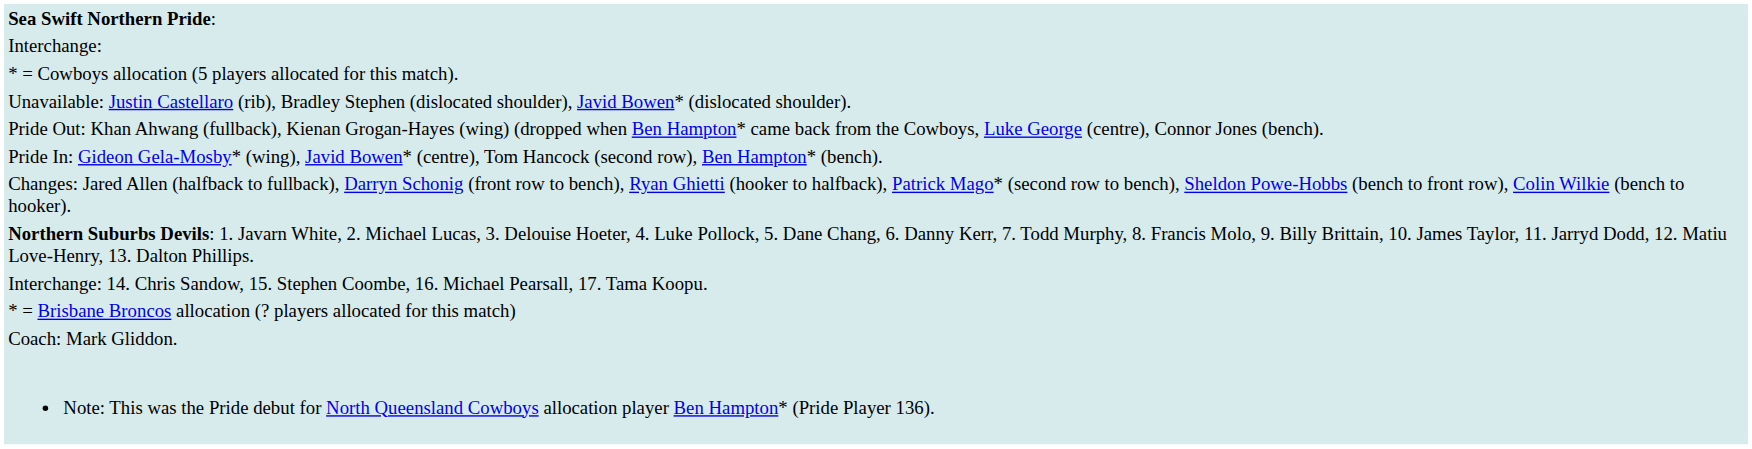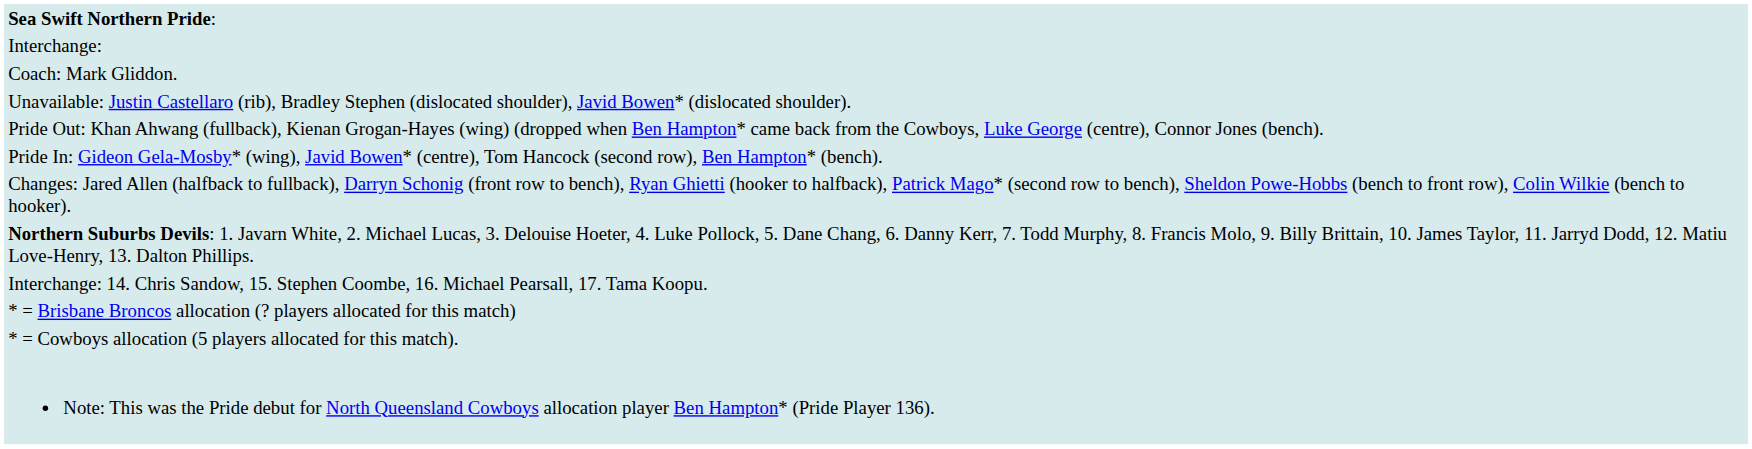(233, 74) * = Cowboys allocation (5 players allocated for this match). -> (93, 74) Coach: Mark Gliddon.
(93, 339) Coach: Mark Gliddon. -> (233, 339) * = Cowboys allocation (5 players allocated for this match).
